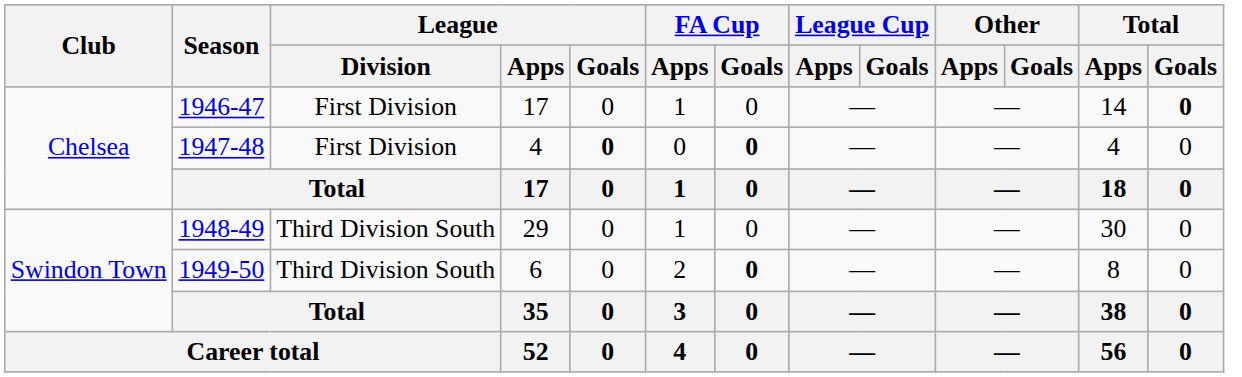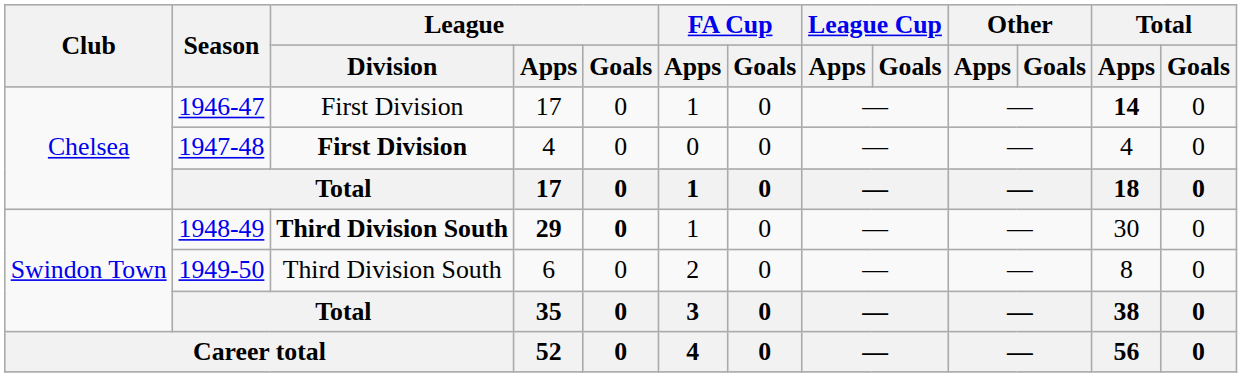(1113, 106) normal -> (1126, 106) bold
(1186, 106) bold -> (1198, 106) normal
(386, 147) normal -> (392, 147) bold
(608, 147) bold -> (621, 147) normal
(752, 147) bold -> (765, 147) normal
(386, 229) normal -> (392, 229) bold
(536, 229) normal -> (549, 229) bold
(608, 229) normal -> (621, 229) bold
(752, 270) bold -> (765, 270) normal
